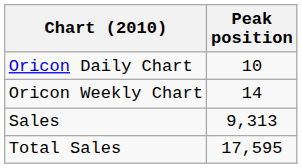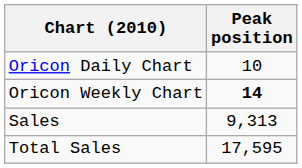(252, 94) normal -> (252, 94) bold
